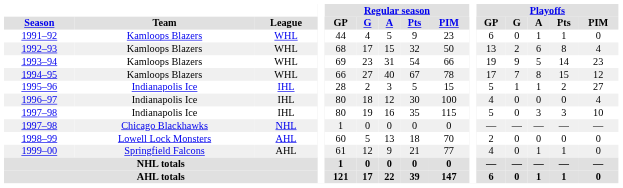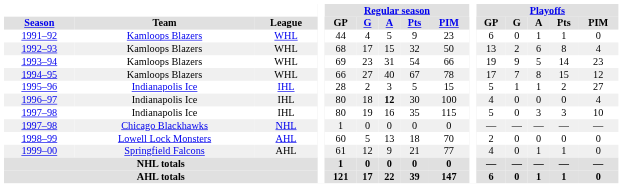(389, 100) normal -> (389, 100) bold
